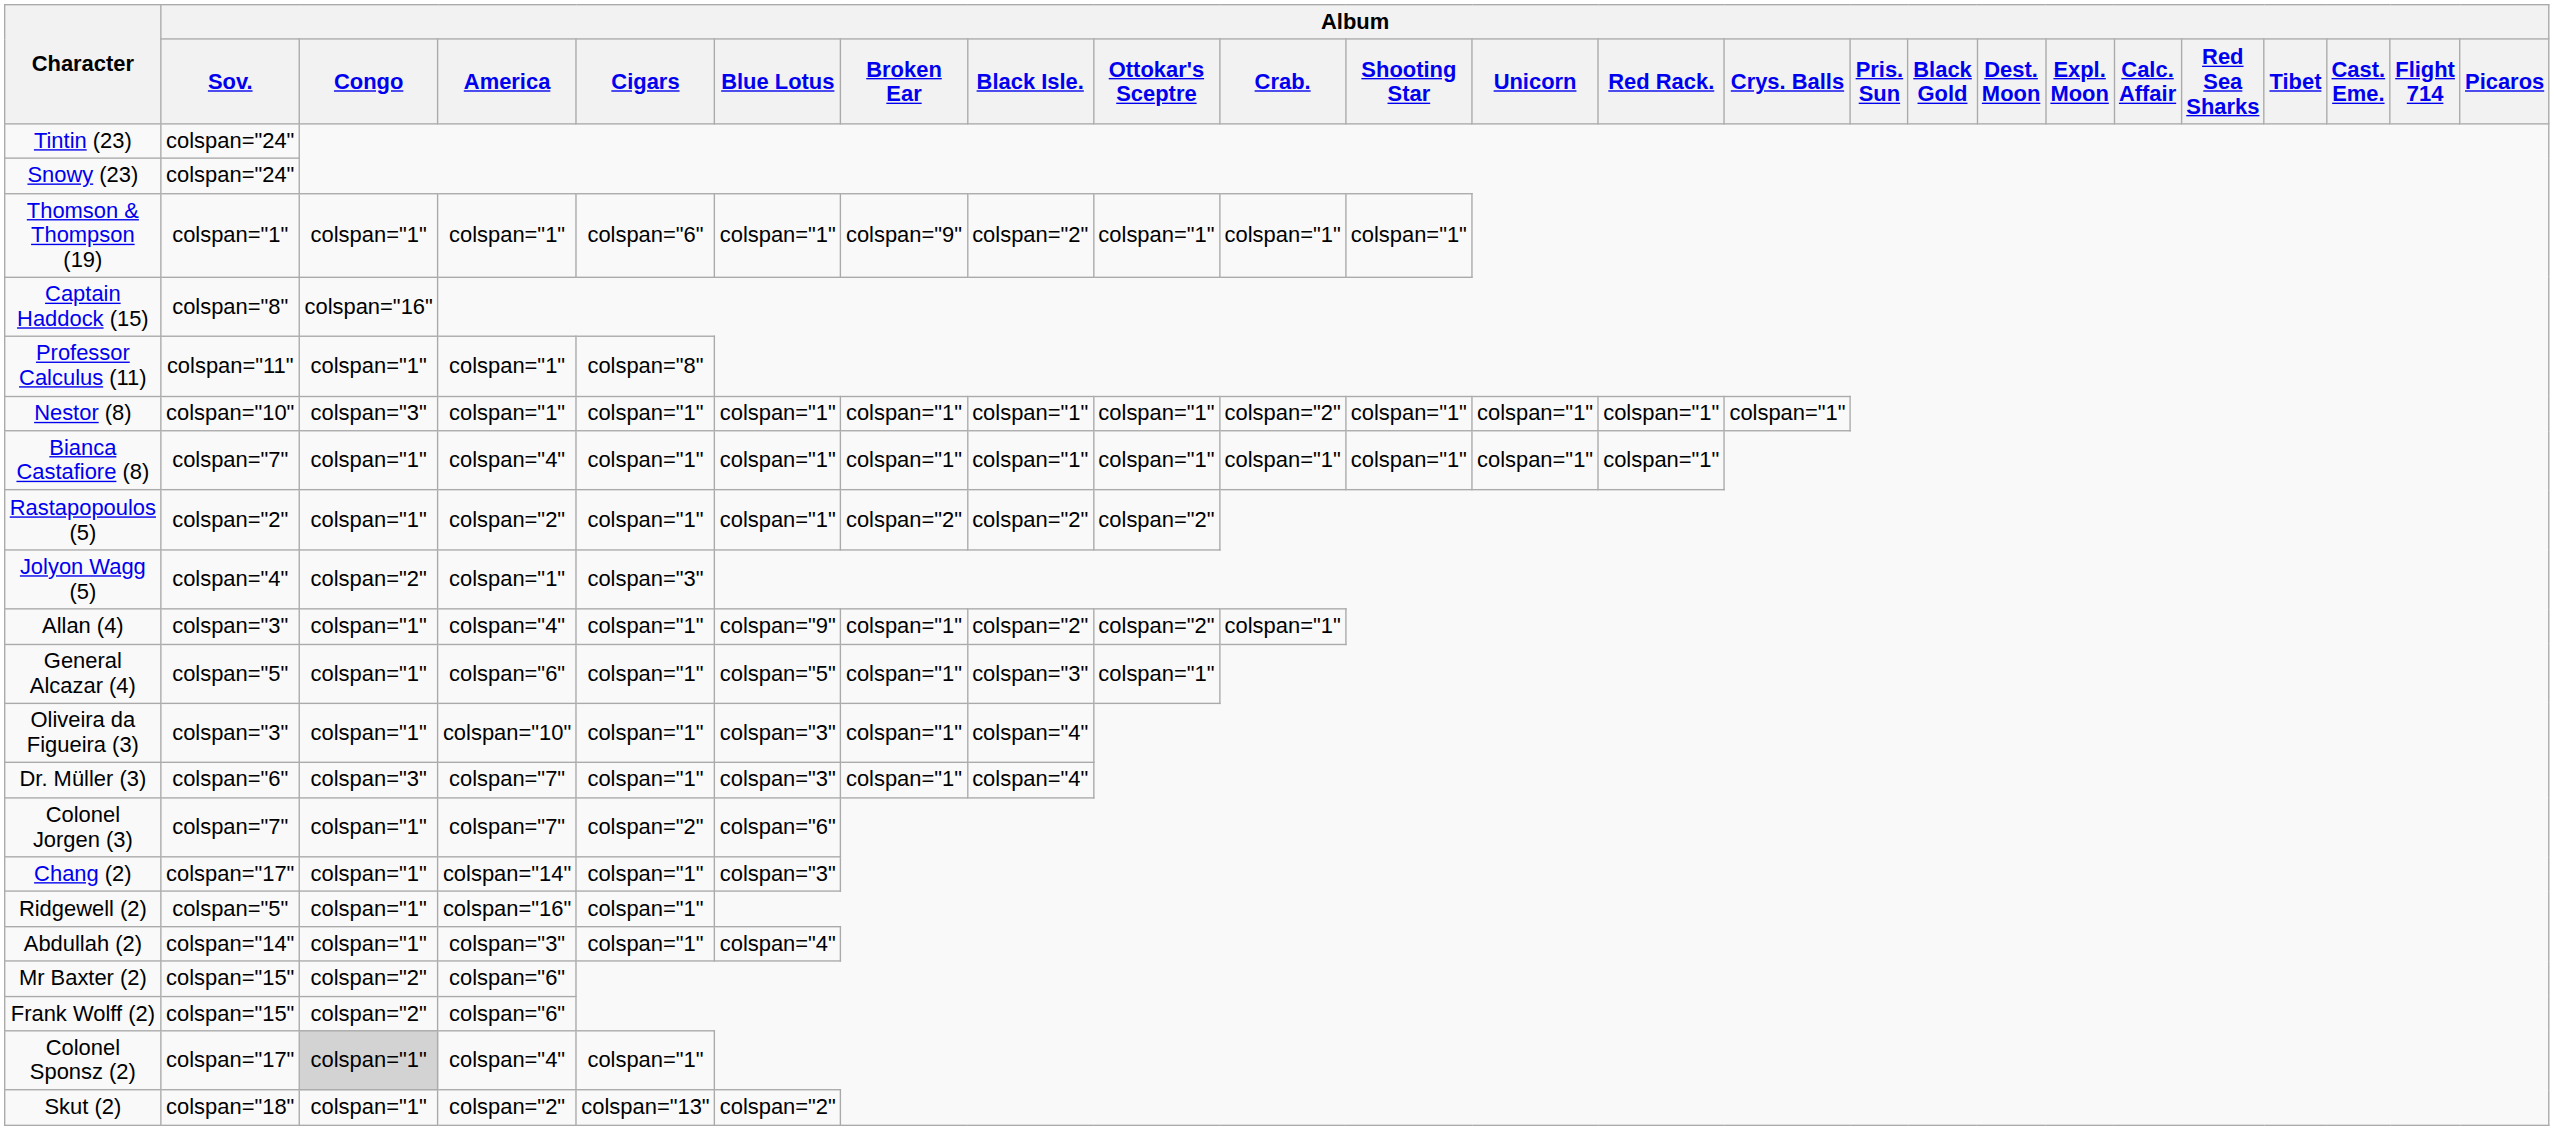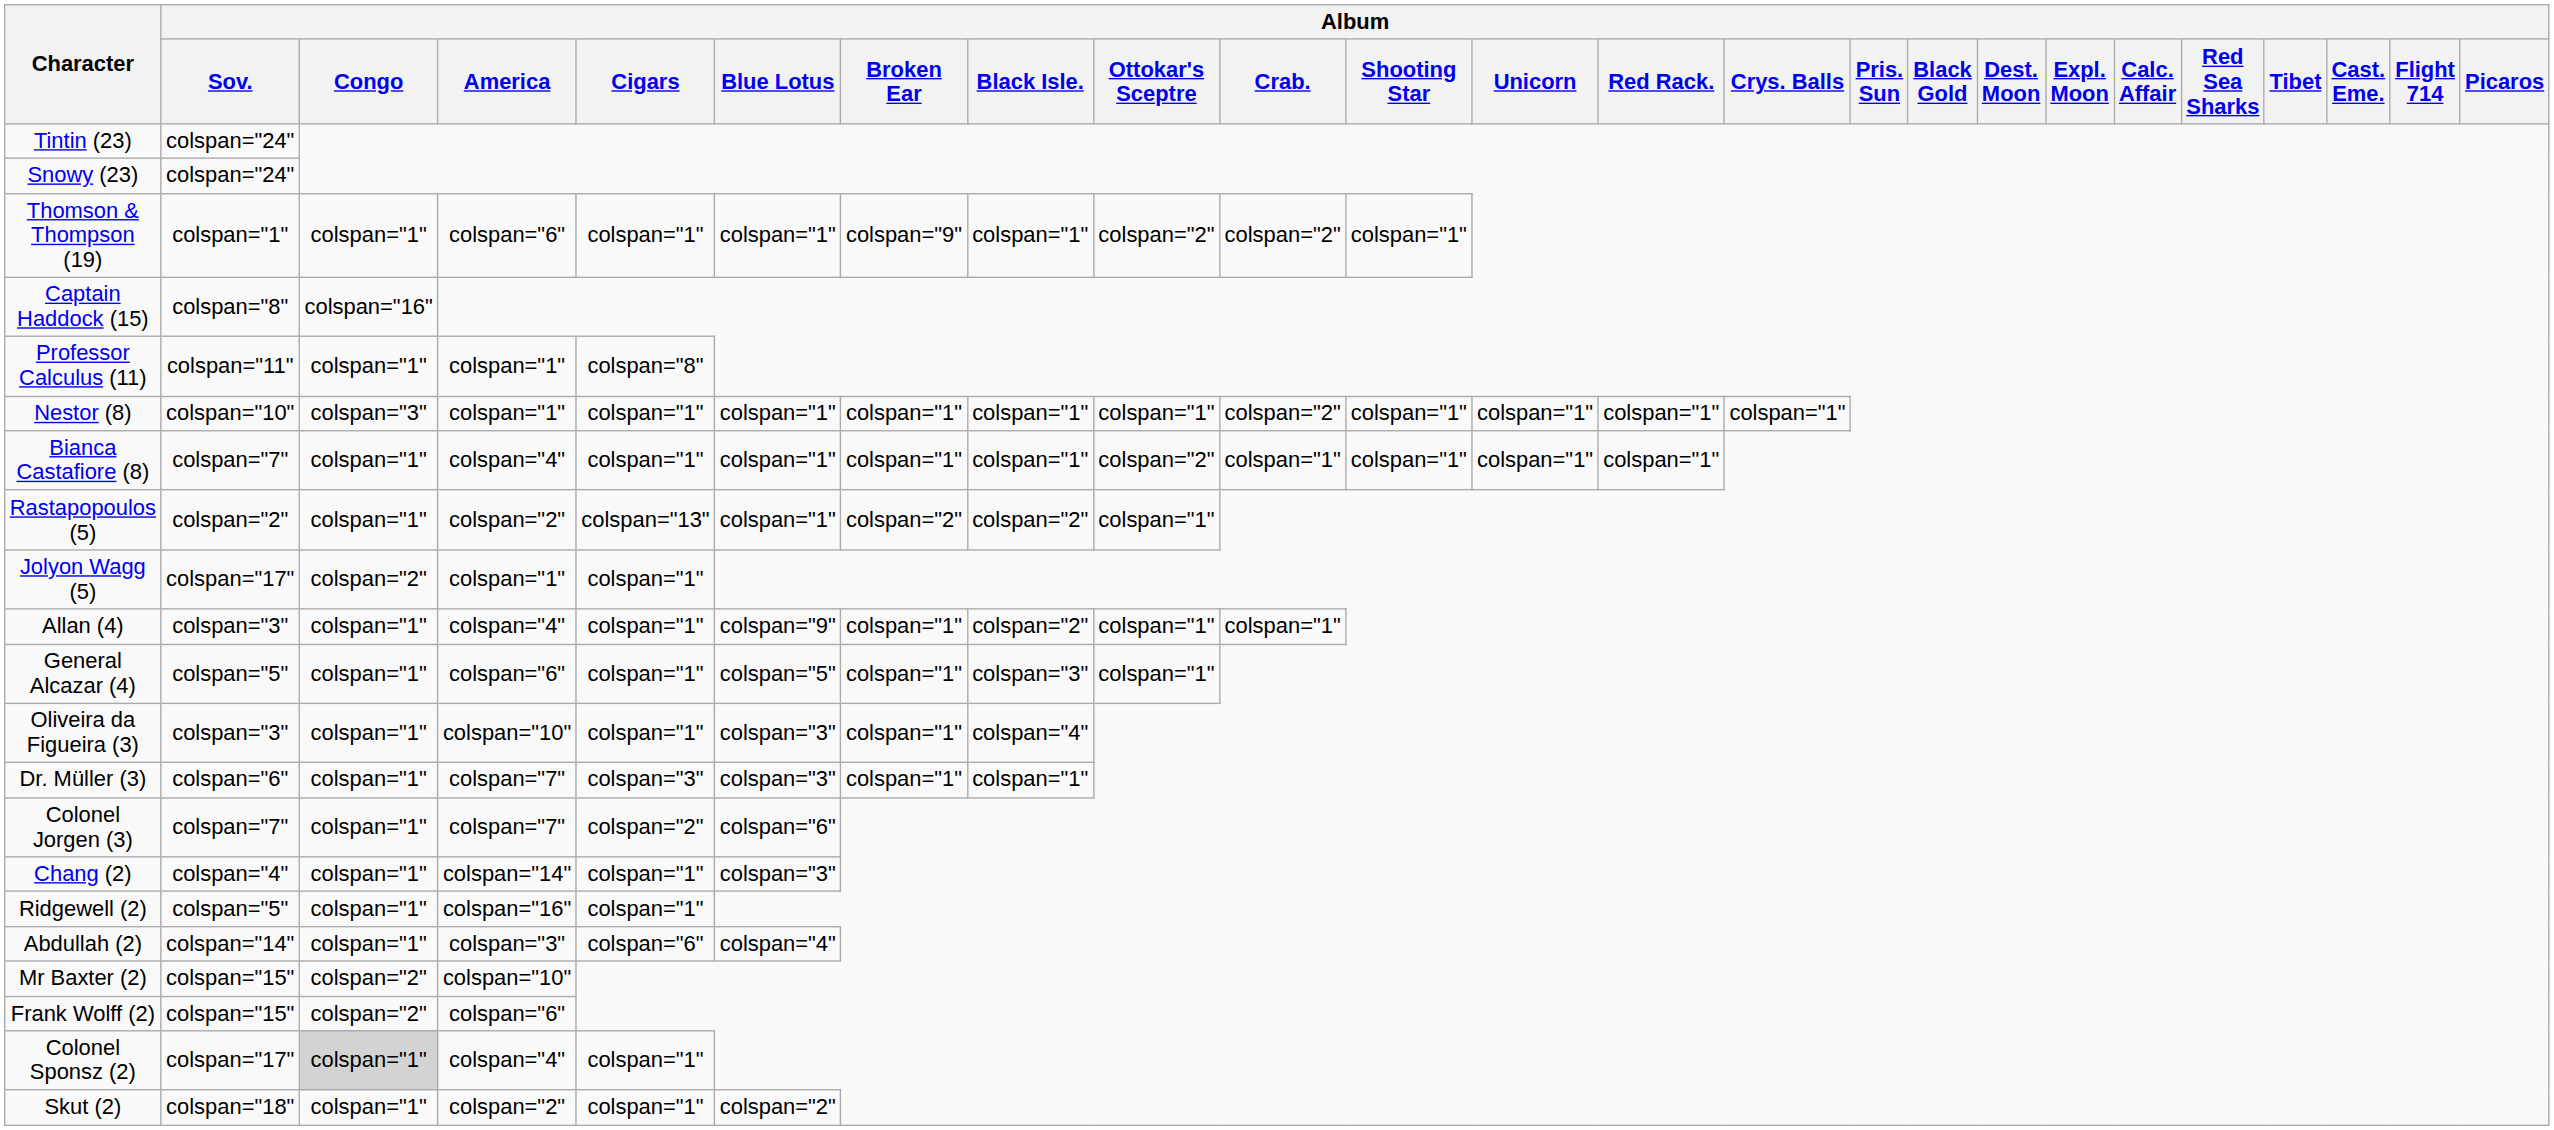(507, 234) colspan="1" -> (507, 234) colspan="6"
(645, 234) colspan="6" -> (645, 234) colspan="1"
(1030, 234) colspan="2" -> (1030, 234) colspan="1"
(1156, 234) colspan="1" -> (1156, 234) colspan="2"
(1283, 234) colspan="1" -> (1283, 234) colspan="2"
(1156, 460) colspan="1" -> (1156, 460) colspan="2"
(645, 519) colspan="1" -> (645, 519) colspan="13"
(1156, 519) colspan="2" -> (1156, 519) colspan="1"
(230, 579) colspan="4" -> (230, 579) colspan="17"
(645, 579) colspan="3" -> (645, 579) colspan="1"
(1156, 626) colspan="2" -> (1156, 626) colspan="1"
(369, 779) colspan="3" -> (369, 779) colspan="1"
(645, 779) colspan="1" -> (645, 779) colspan="3"
(1030, 779) colspan="4" -> (1030, 779) colspan="1"
(230, 874) colspan="17" -> (230, 874) colspan="4"
(645, 943) colspan="1" -> (645, 943) colspan="6"
(507, 978) colspan="6" -> (507, 978) colspan="10"
(645, 1107) colspan="13" -> (645, 1107) colspan="1"
